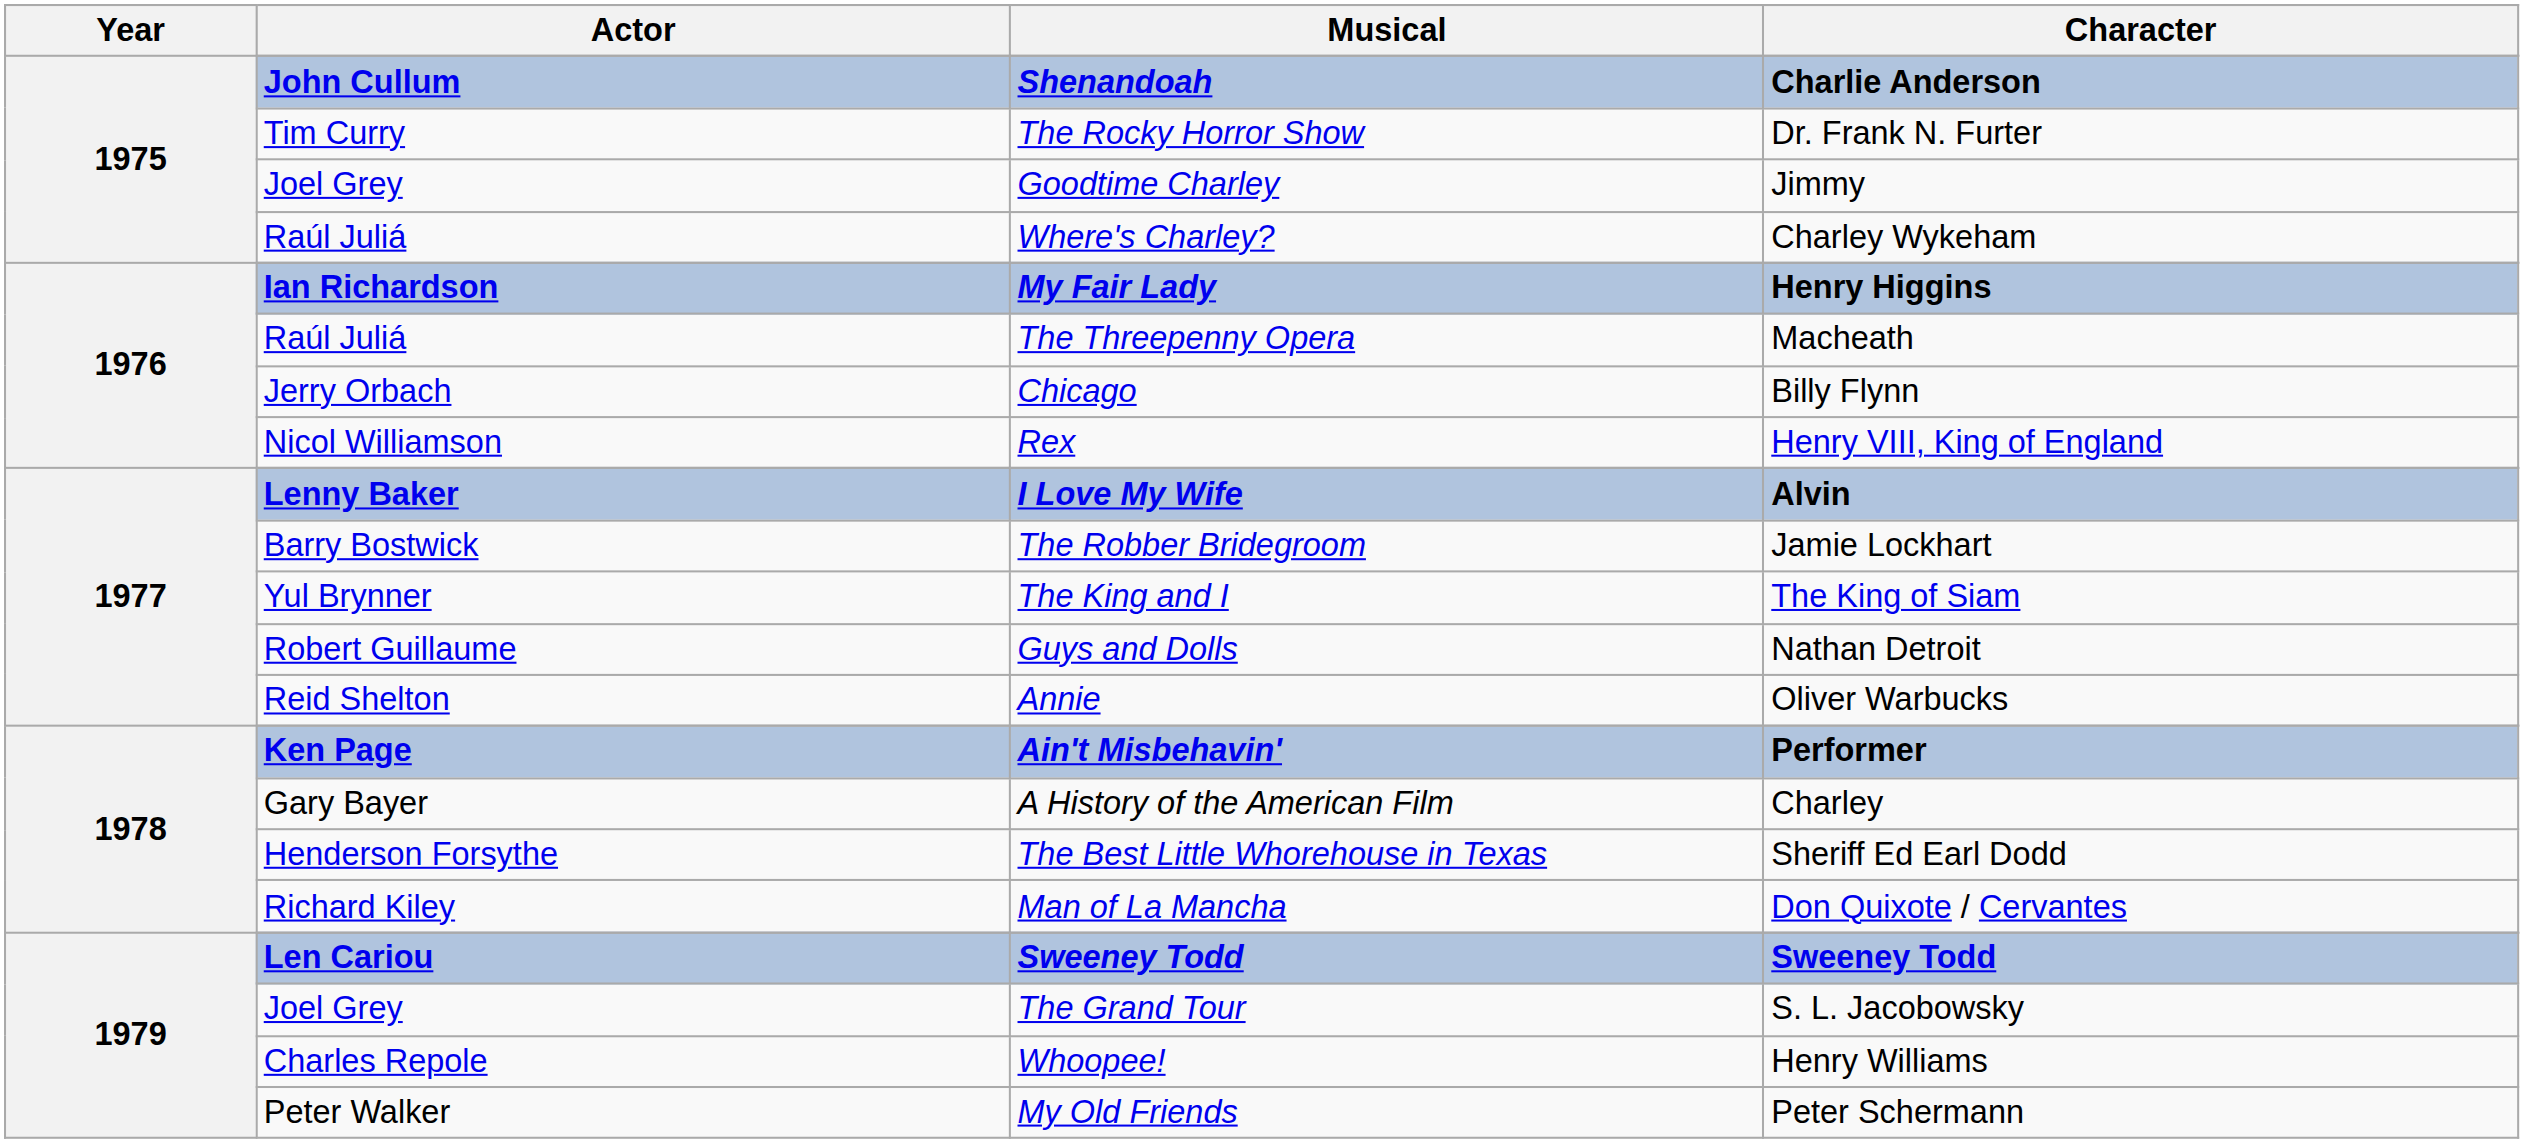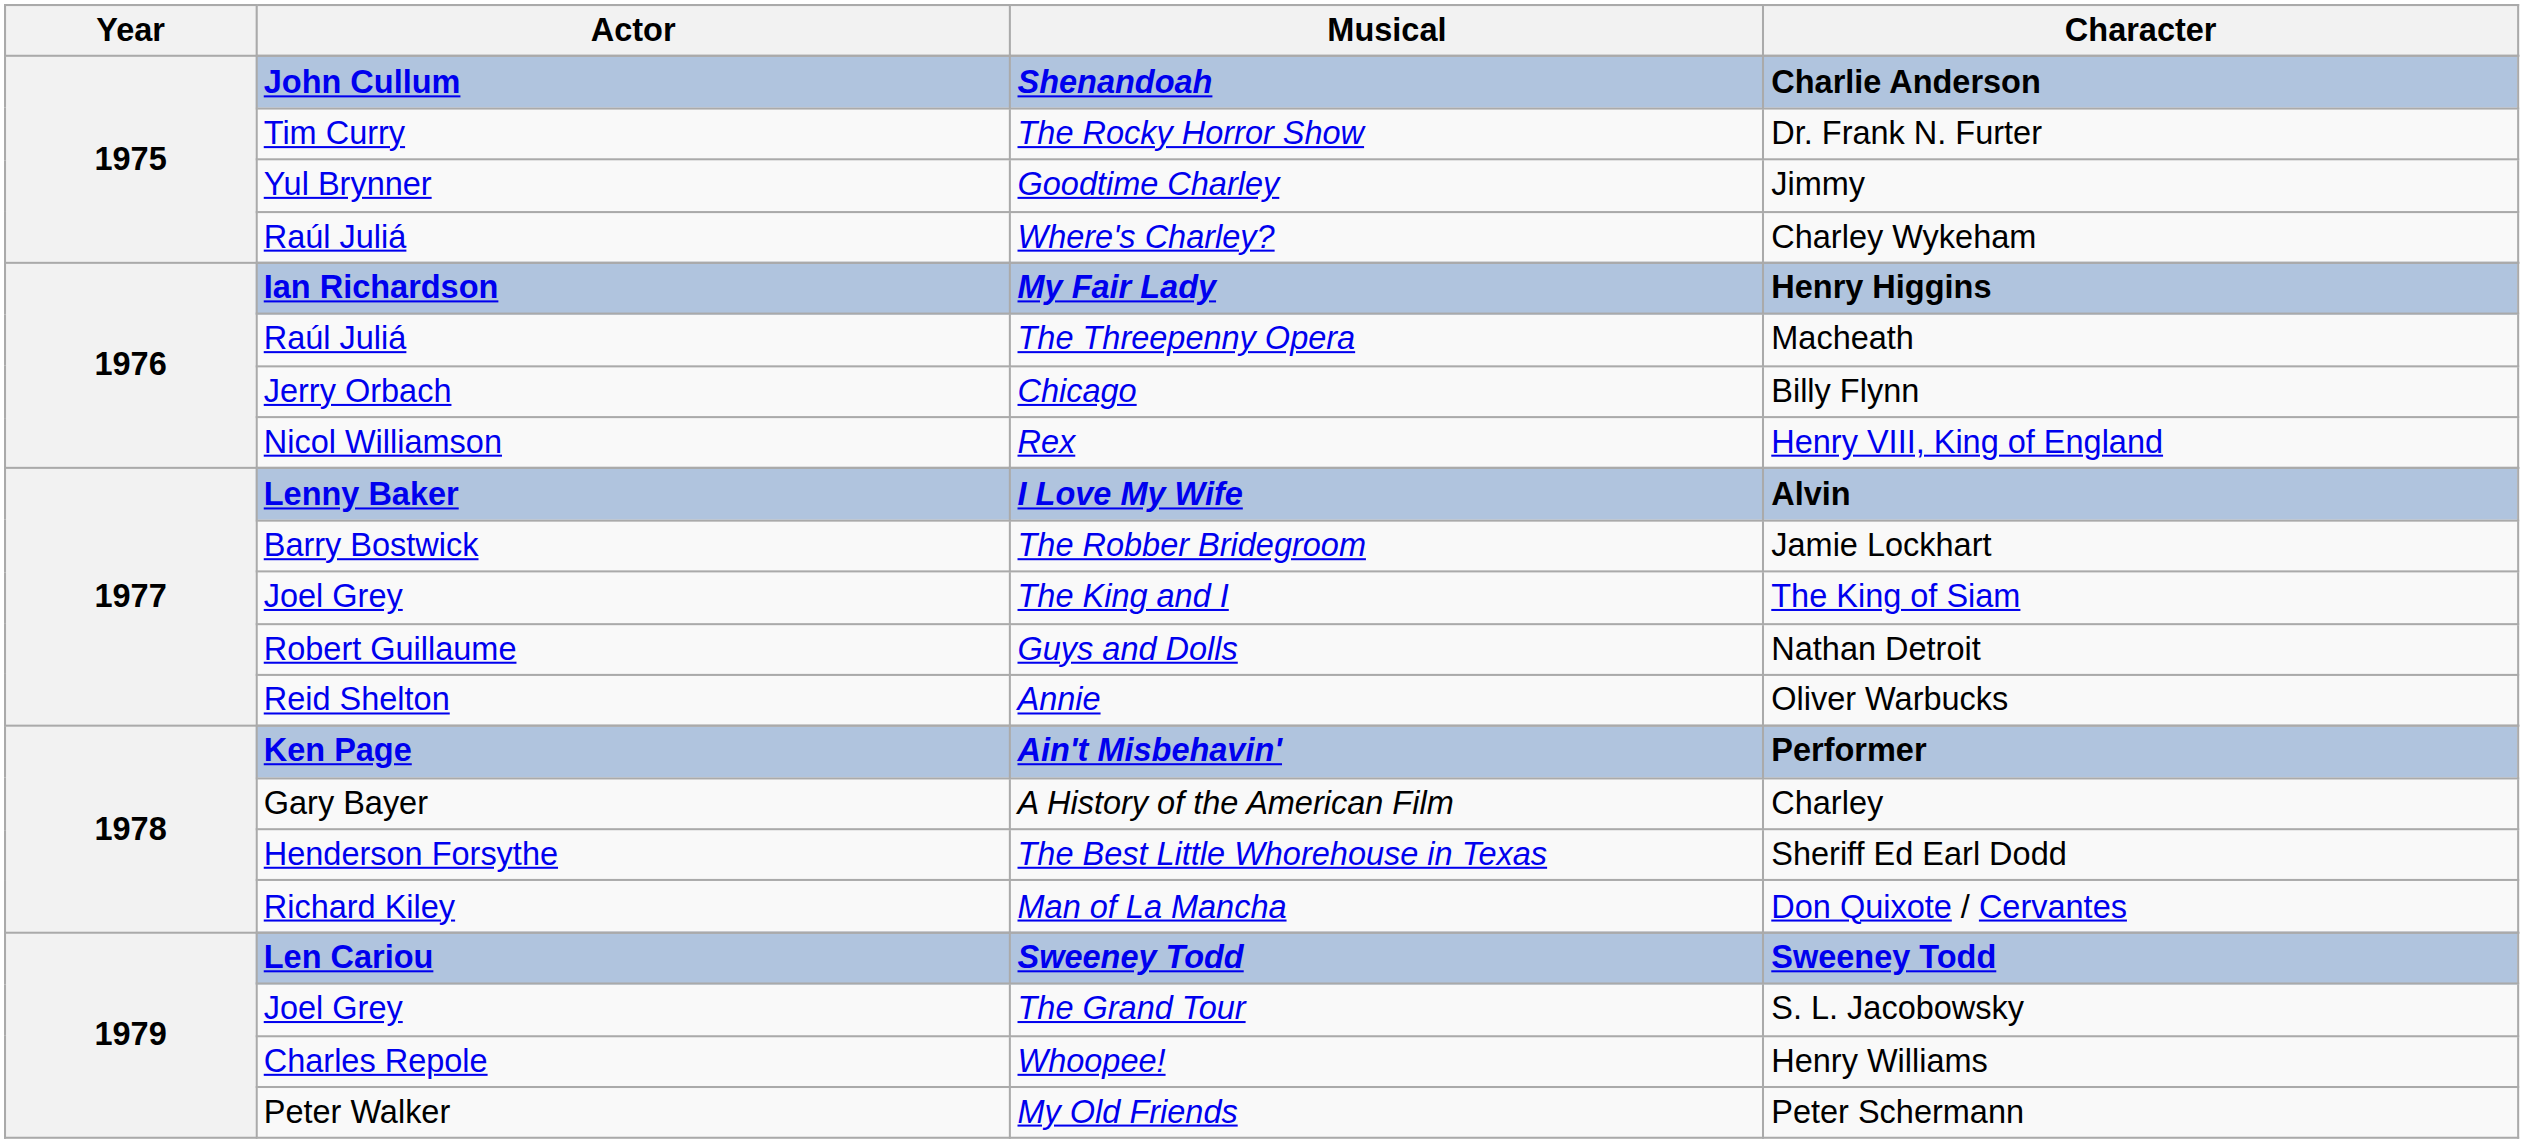(333, 184) Joel Grey -> (348, 184) Yul Brynner
(348, 596) Yul Brynner -> (333, 596) Joel Grey
